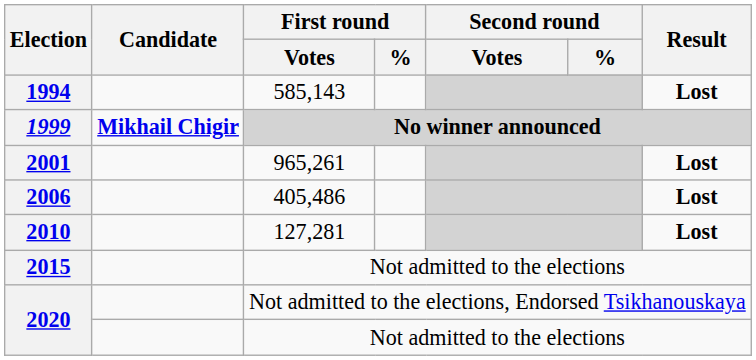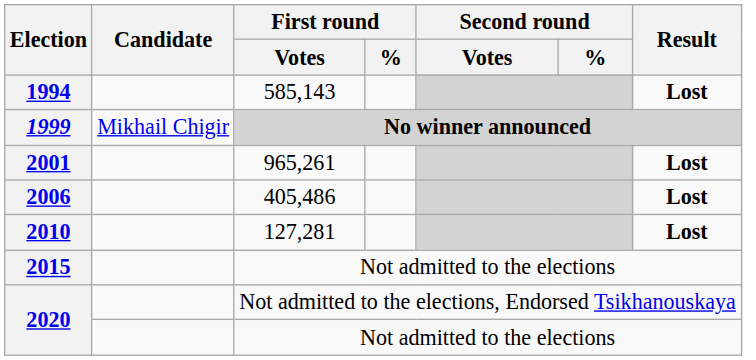(168, 127) bold -> (163, 127) normal
